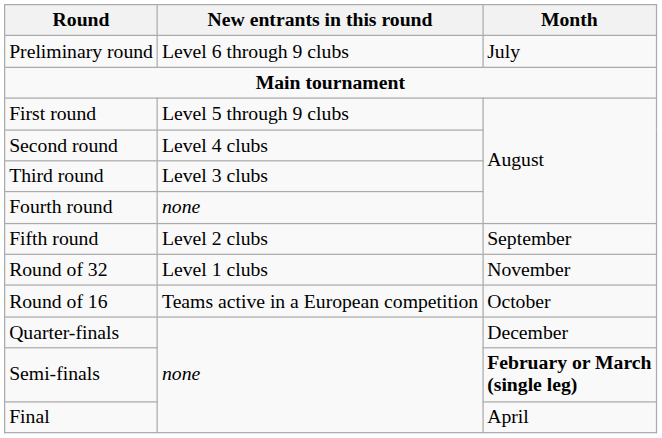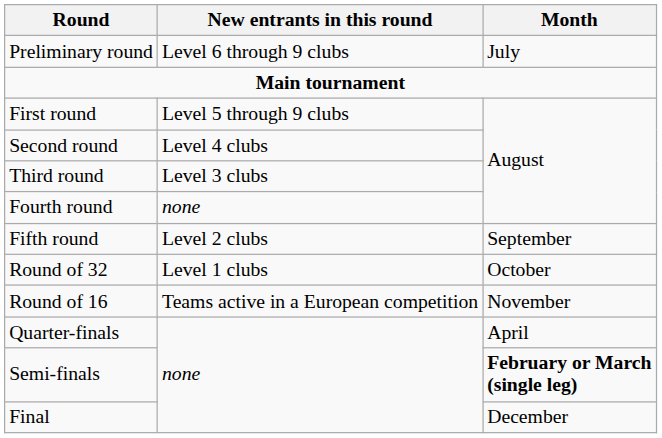(529, 269) November -> (519, 269) October
(519, 301) October -> (529, 301) November
(528, 332) December -> (508, 332) April
(508, 416) April -> (528, 416) December
